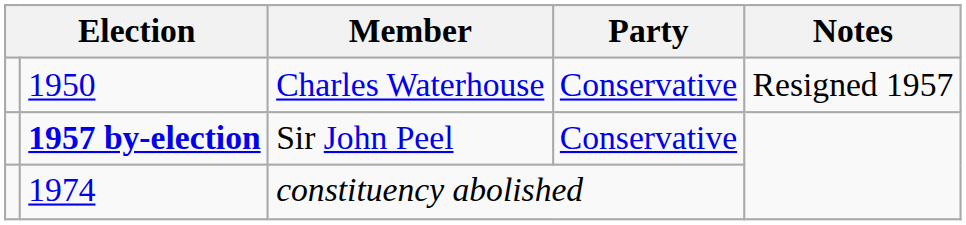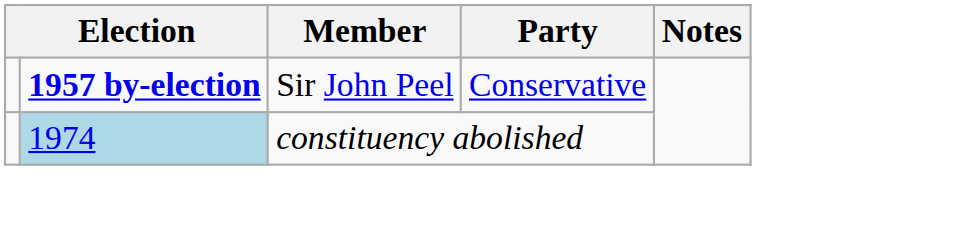- row: (410, 84)
(62, 191) no background -> (62, 137) lightblue background
